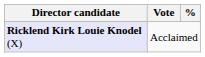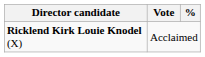(74, 36) lavender background -> (74, 36) no background
